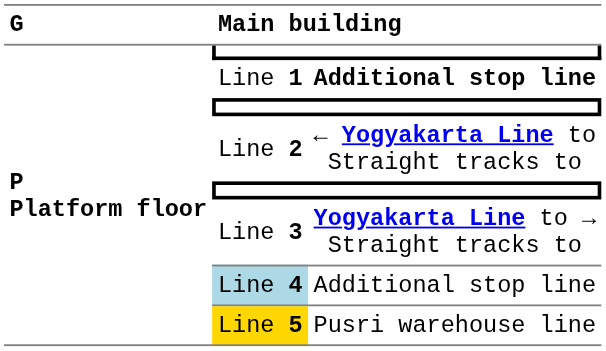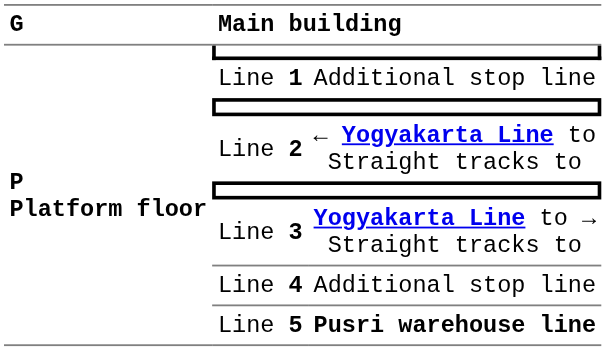(455, 79) bold -> (455, 79) normal
(260, 285) lightblue background -> (260, 285) no background
(260, 325) gold background -> (260, 325) no background
(455, 325) normal -> (455, 325) bold
